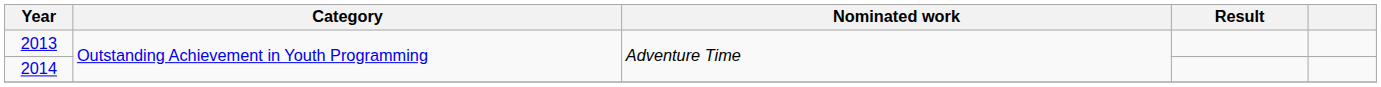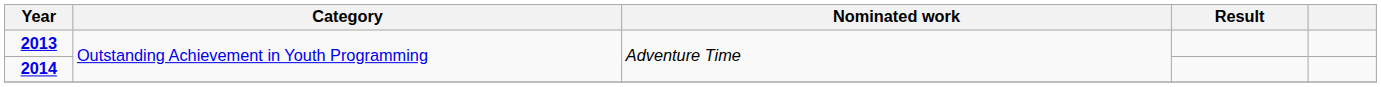(39, 43) normal -> (39, 43) bold
(39, 69) normal -> (39, 69) bold
